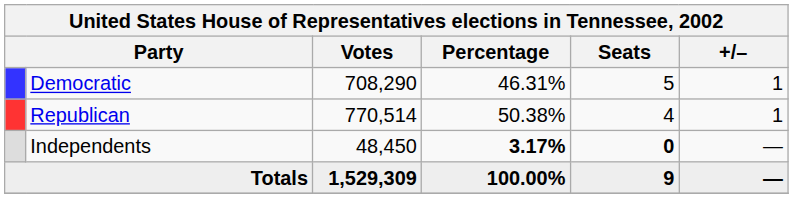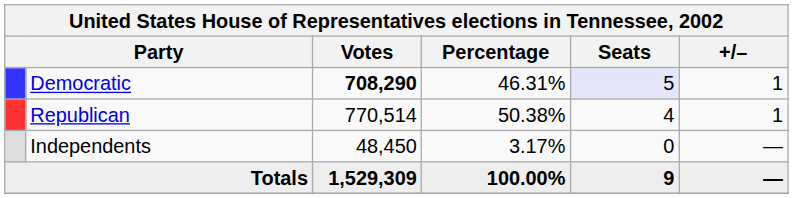(381, 84) normal -> (381, 84) bold
(669, 84) no background -> (669, 84) lavender background
(537, 147) bold -> (537, 147) normal
(669, 147) bold -> (669, 147) normal
